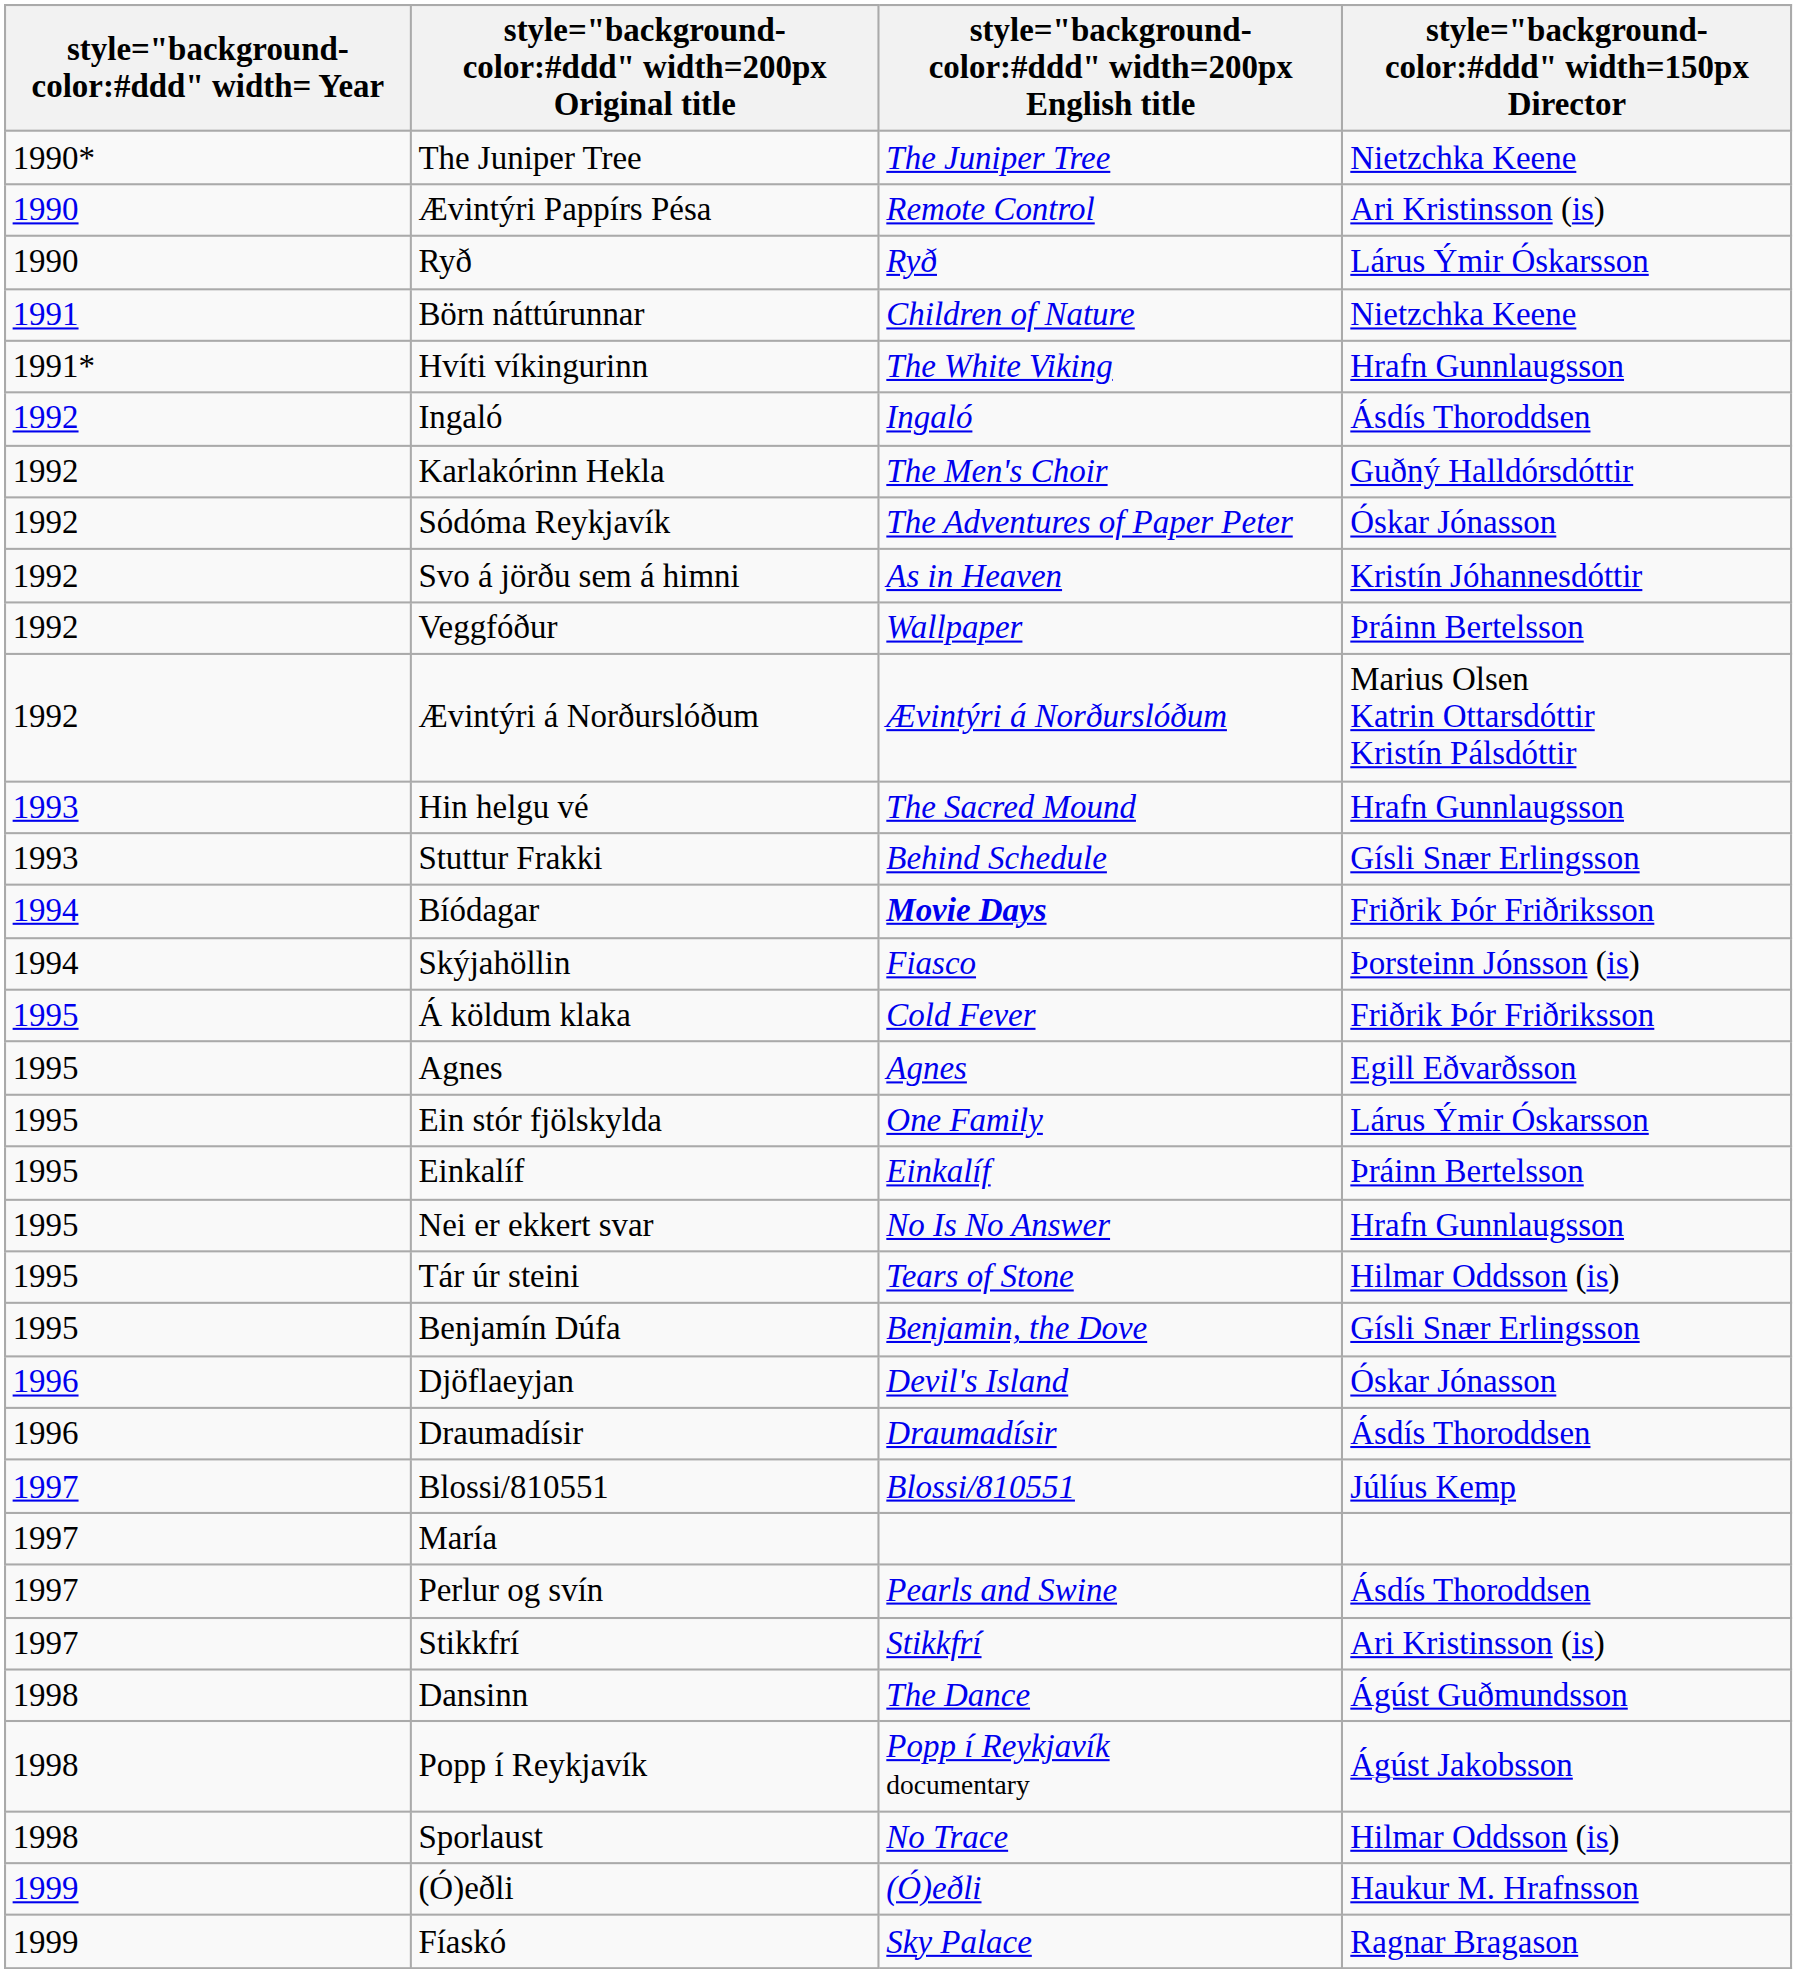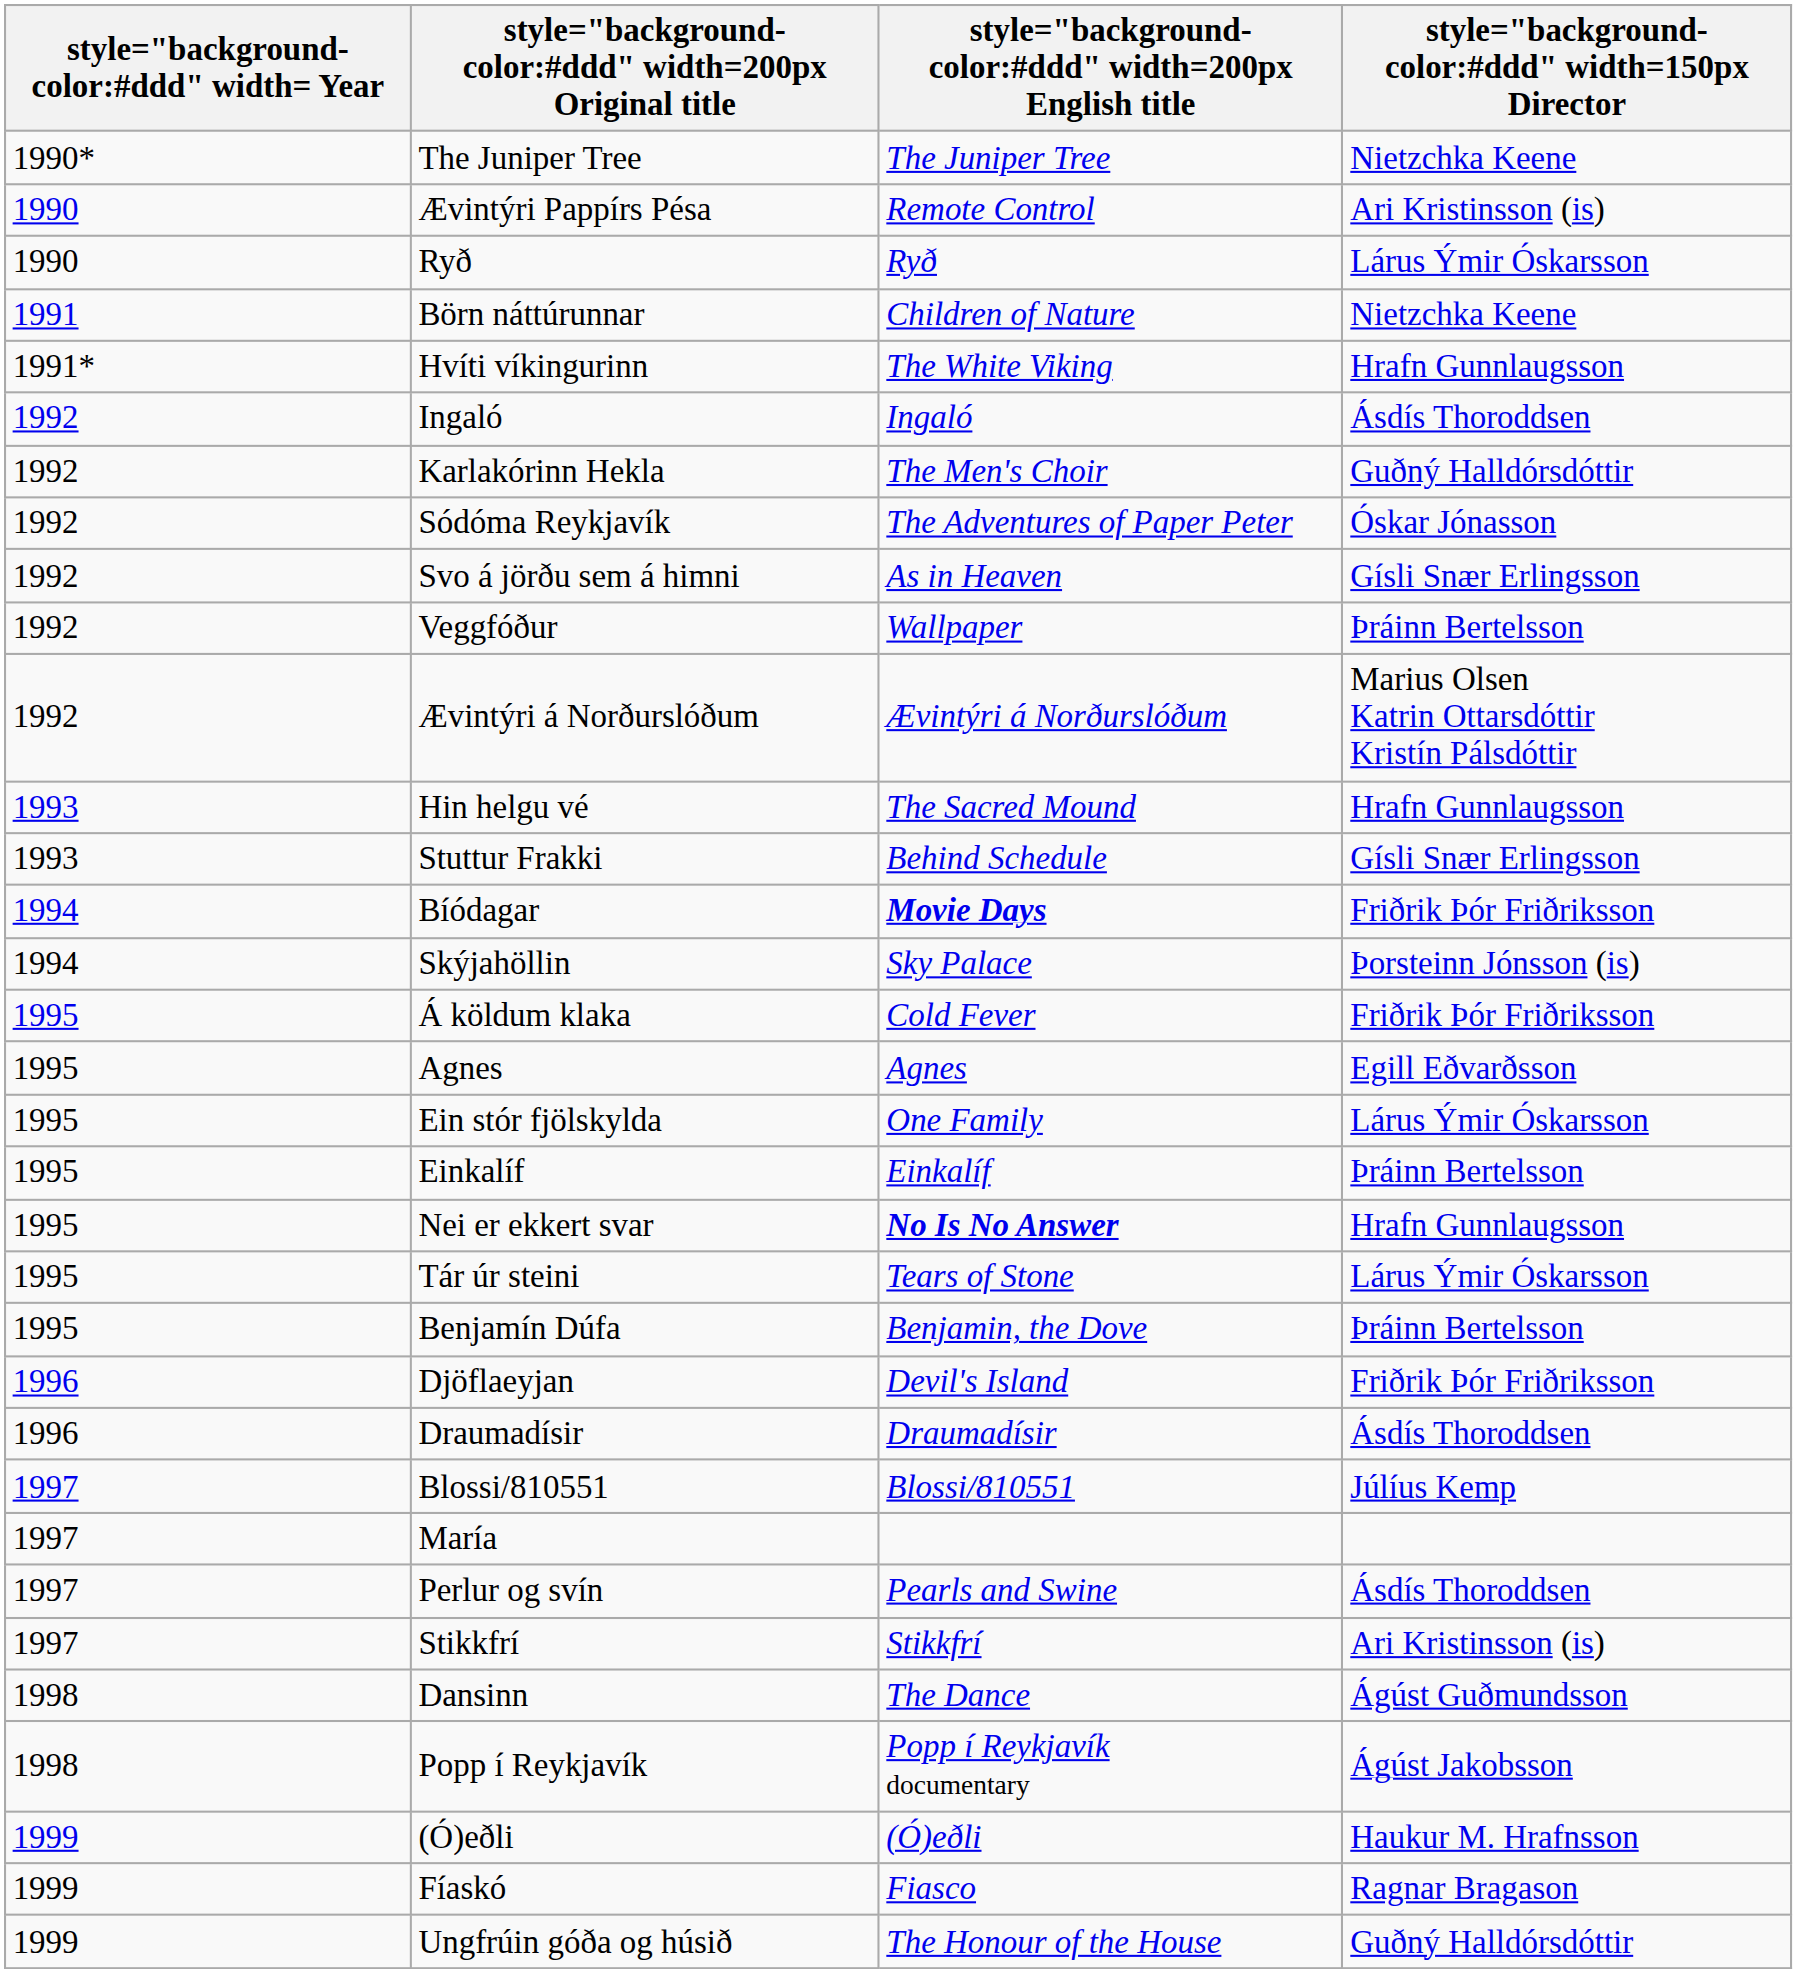(1496, 575) Kristín Jóhannesdóttir -> (1495, 575) Gísli Snær Erlingsson
(931, 963) Fiasco -> (959, 963) Sky Palace
(998, 1224) normal -> (1002, 1224) bold
(1485, 1276) Hilmar Oddsson (is) -> (1500, 1276) Lárus Ýmir Óskarsson
(1495, 1328) Gísli Snær Erlingsson -> (1467, 1328) Þráinn Bertelsson
(1453, 1381) Óskar Jónasson -> (1502, 1381) Friðrik Þór Friðriksson
- row: (481, 1836)
(959, 1941) Sky Palace -> (931, 1888) Fiasco
+ row: (575, 1941)
